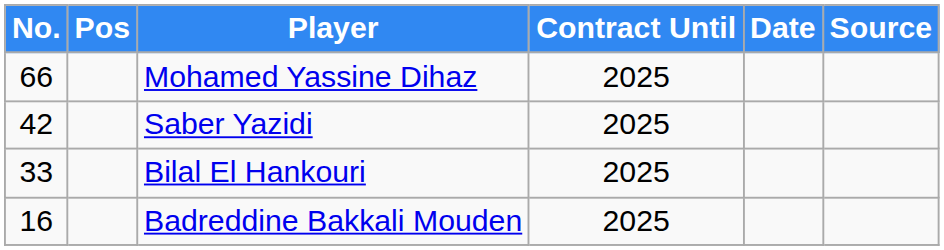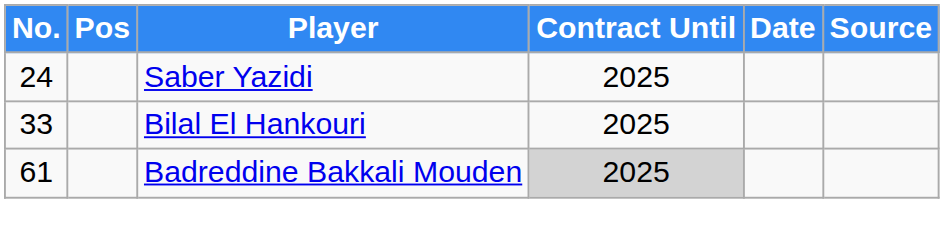- row: (311, 76)
(36, 124) 42 -> (36, 76) 24
(36, 220) 16 -> (36, 172) 61
(636, 220) no background -> (636, 172) lightgrey background
